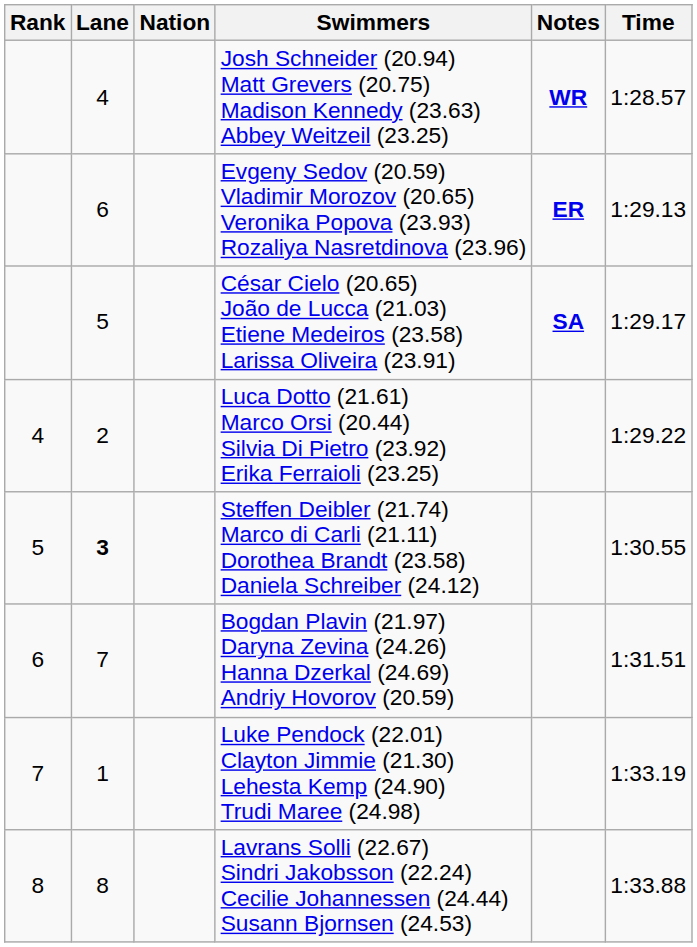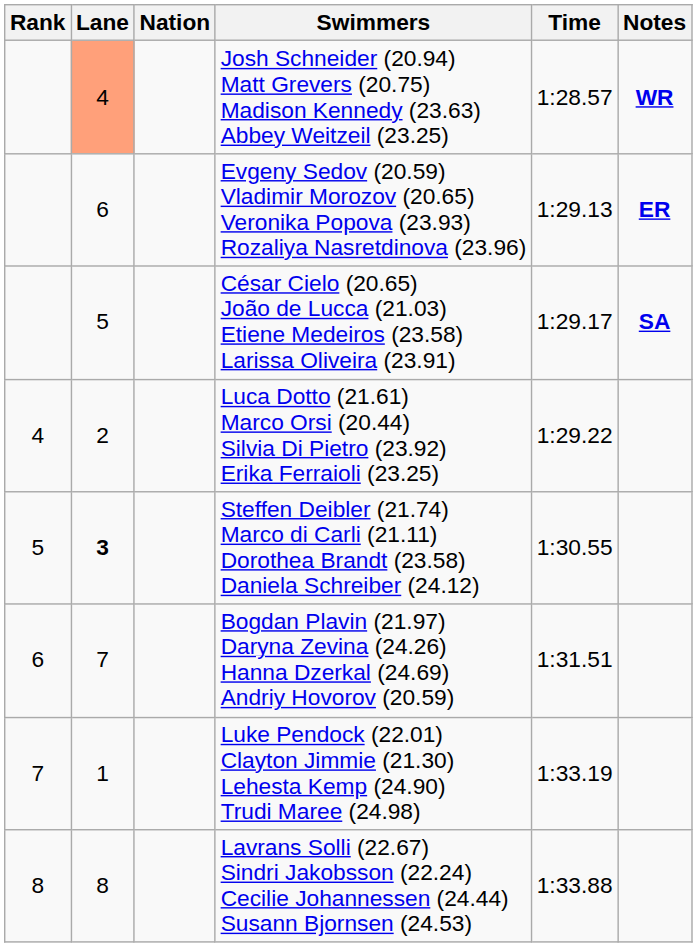columns swapped: (648, 22) <-> (568, 22)
(102, 96) no background -> (102, 96) lightsalmon background
